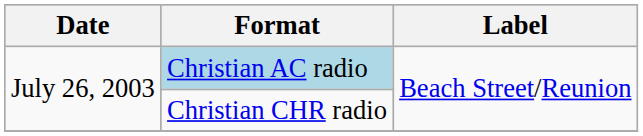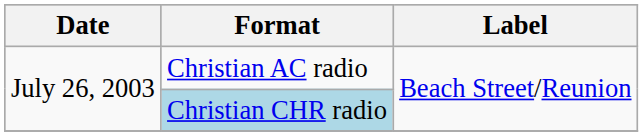(267, 67) lightblue background -> (267, 67) no background
(277, 109) no background -> (277, 109) lightblue background
